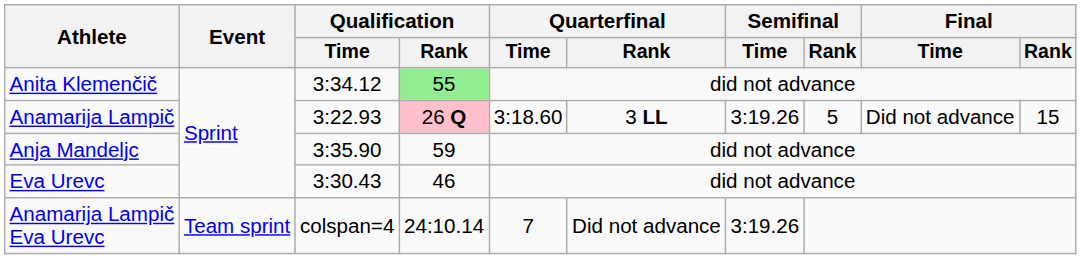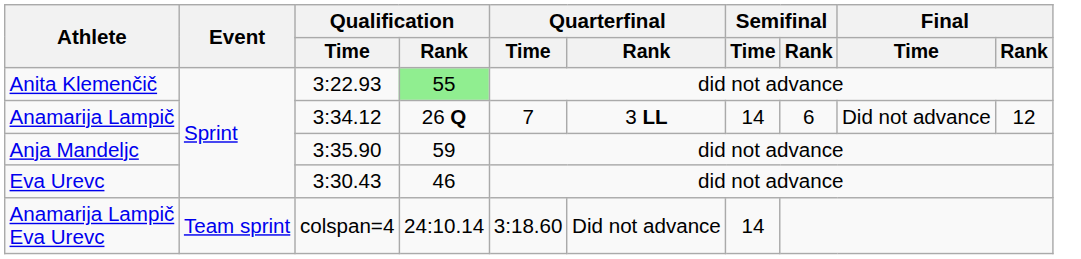(347, 85) 3:34.12 -> (347, 85) 3:22.93
(347, 117) 3:22.93 -> (347, 117) 3:34.12
(444, 117) pink background -> (444, 117) no background
(528, 117) 3:18.60 -> (528, 117) 7
(765, 117) 3:19.26 -> (753, 117) 14
(832, 117) 5 -> (809, 117) 6
(1048, 117) 15 -> (1024, 117) 12
(528, 226) 7 -> (528, 226) 3:18.60
(765, 226) 3:19.26 -> (753, 226) 14
